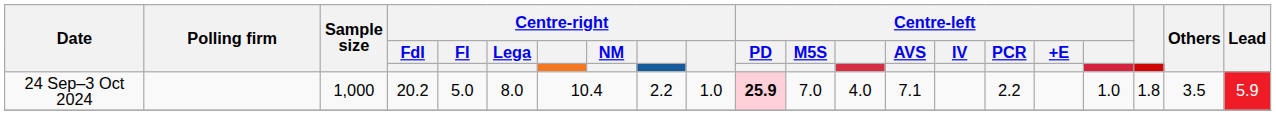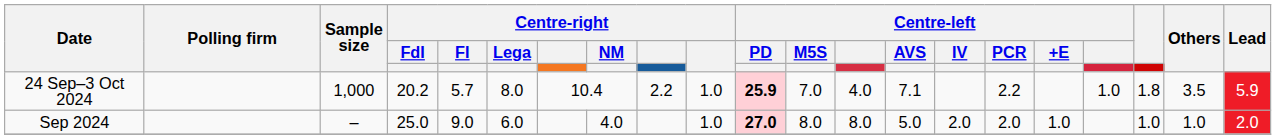(462, 91) 5.0 -> (462, 91) 5.7
+ row: (74, 122)
